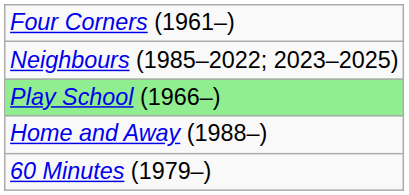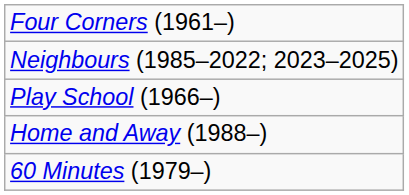(115, 97) lightgreen background -> (115, 97) no background
